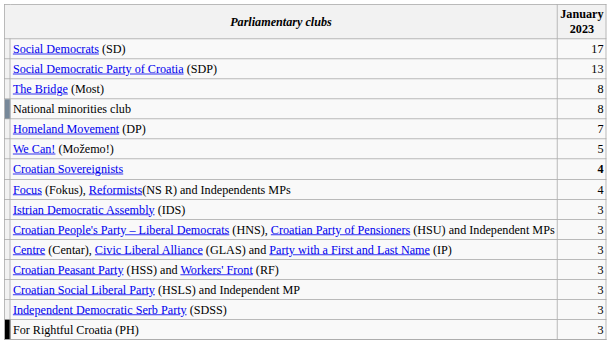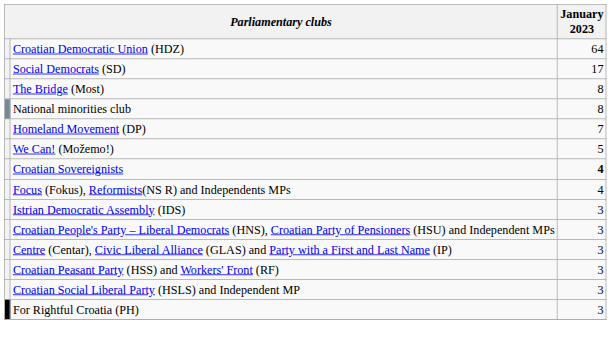+ row: (98, 49)
- row: (115, 69)
- row: (120, 309)
